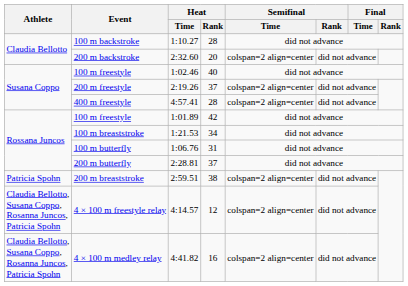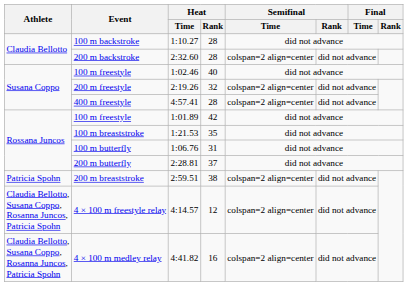(213, 57) 20 -> (213, 57) 28
(213, 87) 37 -> (213, 87) 32
(213, 133) 34 -> (213, 133) 35
